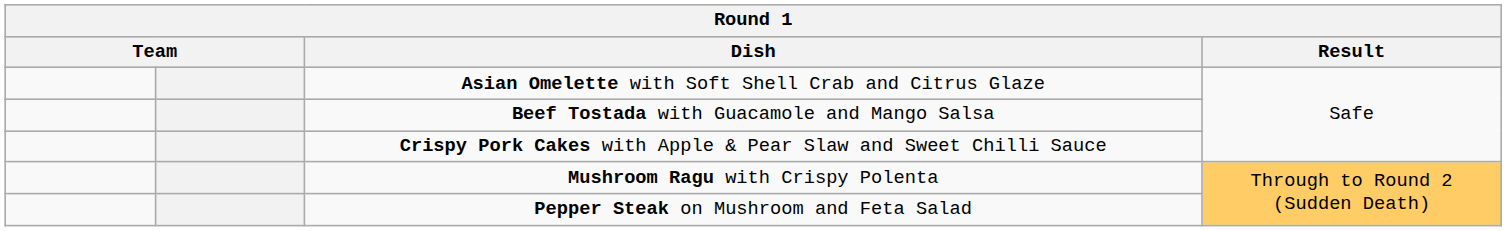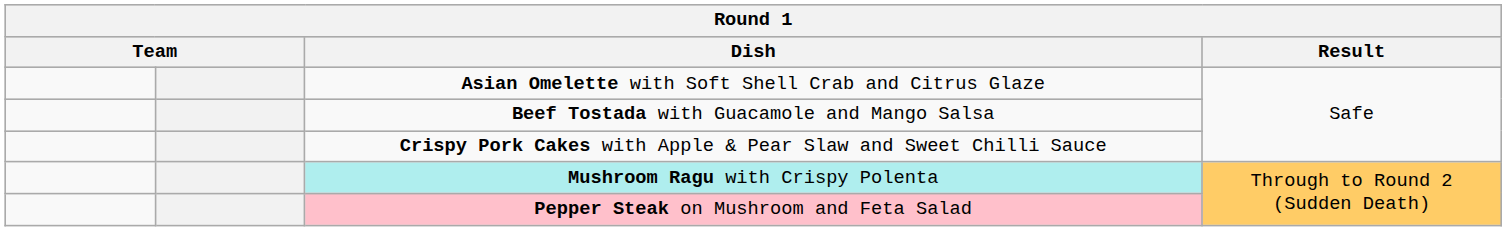(753, 177) no background -> (753, 177) paleturquoise background
(753, 209) no background -> (753, 209) pink background
